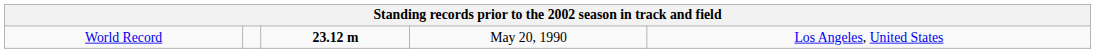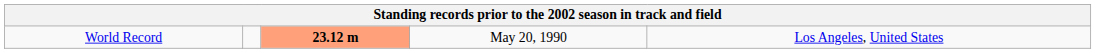(335, 37) no background -> (335, 37) lightsalmon background
